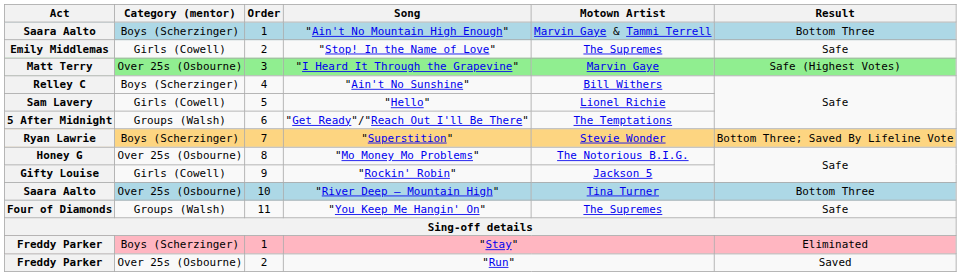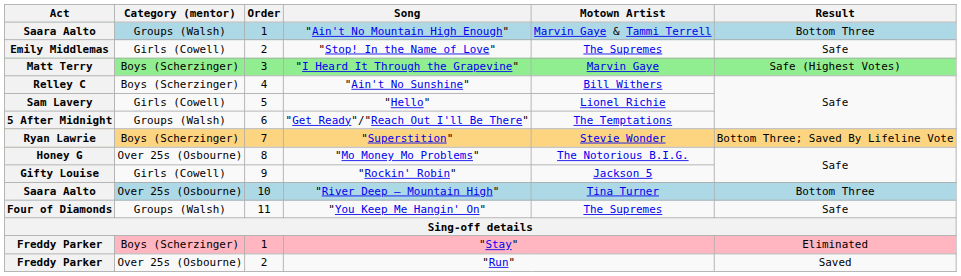(180, 31) Boys (Scherzinger) -> (180, 31) Groups (Walsh)
(180, 67) Over 25s (Osbourne) -> (180, 67) Boys (Scherzinger)
